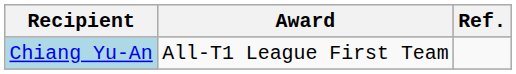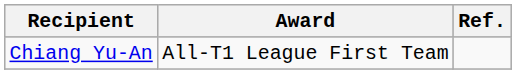(81, 53) lightblue background -> (81, 53) no background
